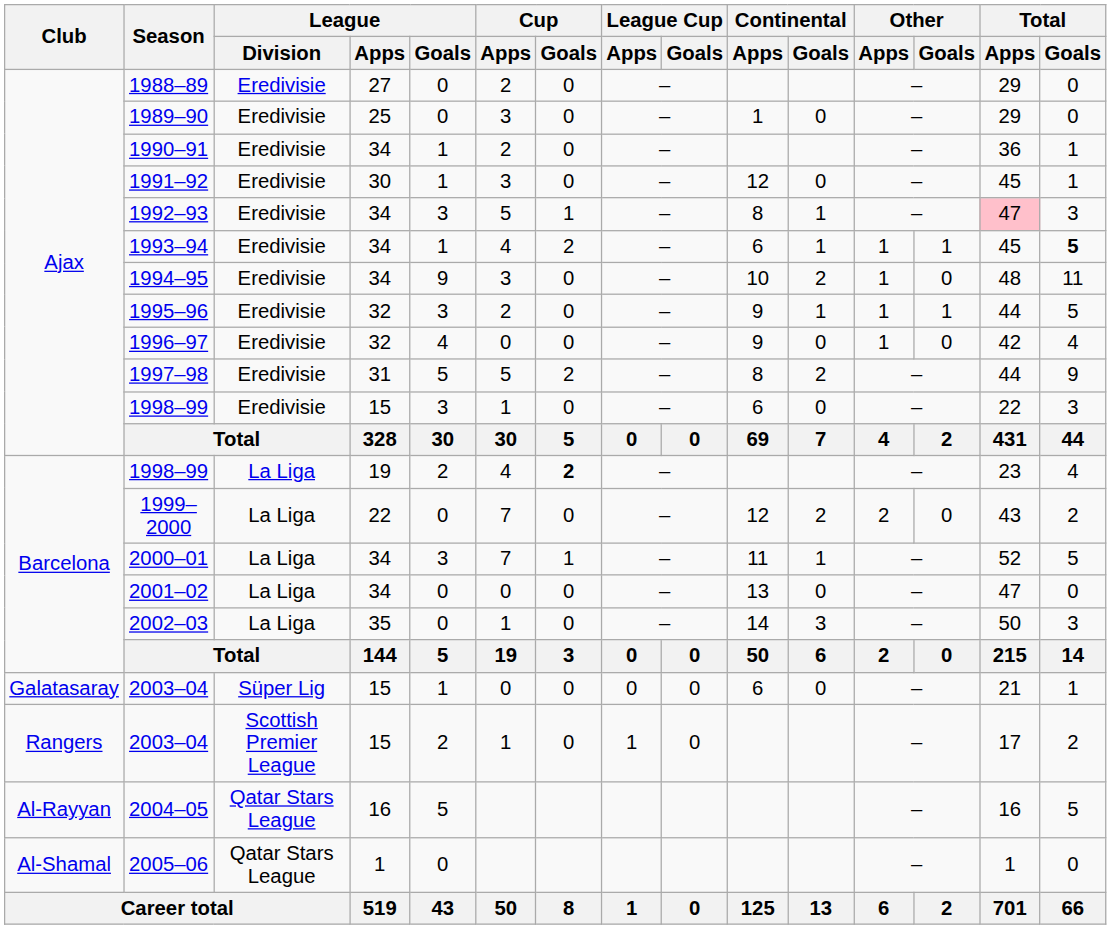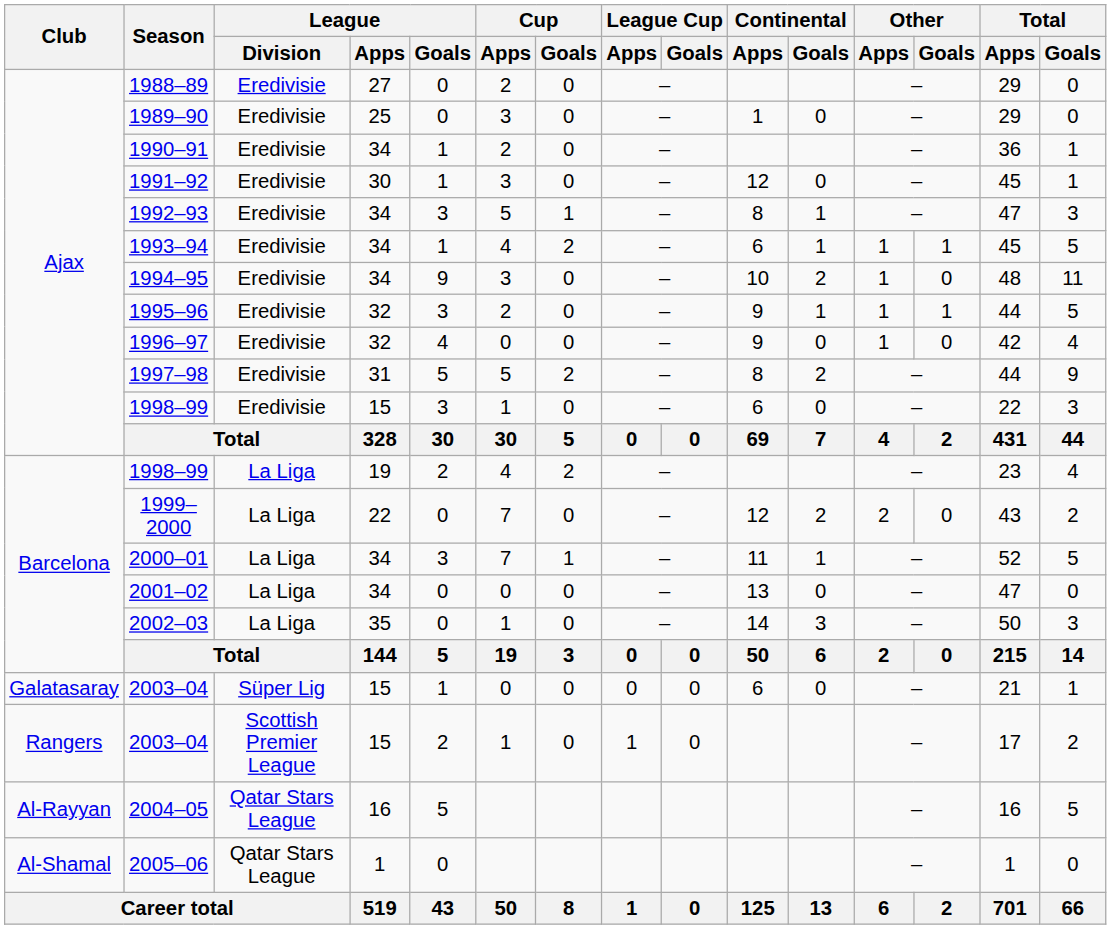(1010, 213) pink background -> (1010, 213) no background
(1073, 246) bold -> (1073, 246) normal
(569, 471) bold -> (569, 471) normal
